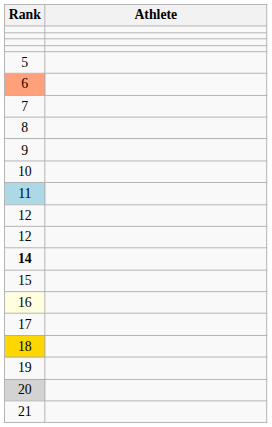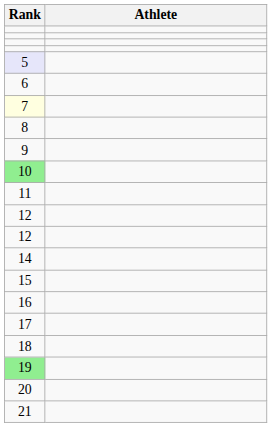(25, 62) no background -> (25, 62) lavender background
(25, 84) lightsalmon background -> (25, 84) no background
(25, 106) no background -> (25, 106) lightyellow background
(25, 171) no background -> (25, 171) lightgreen background
(25, 193) lightblue background -> (25, 193) no background
(25, 259) bold -> (25, 259) normal
(25, 302) lightyellow background -> (25, 302) no background
(25, 346) gold background -> (25, 346) no background
(25, 368) no background -> (25, 368) lightgreen background
(25, 389) lightgrey background -> (25, 389) no background
